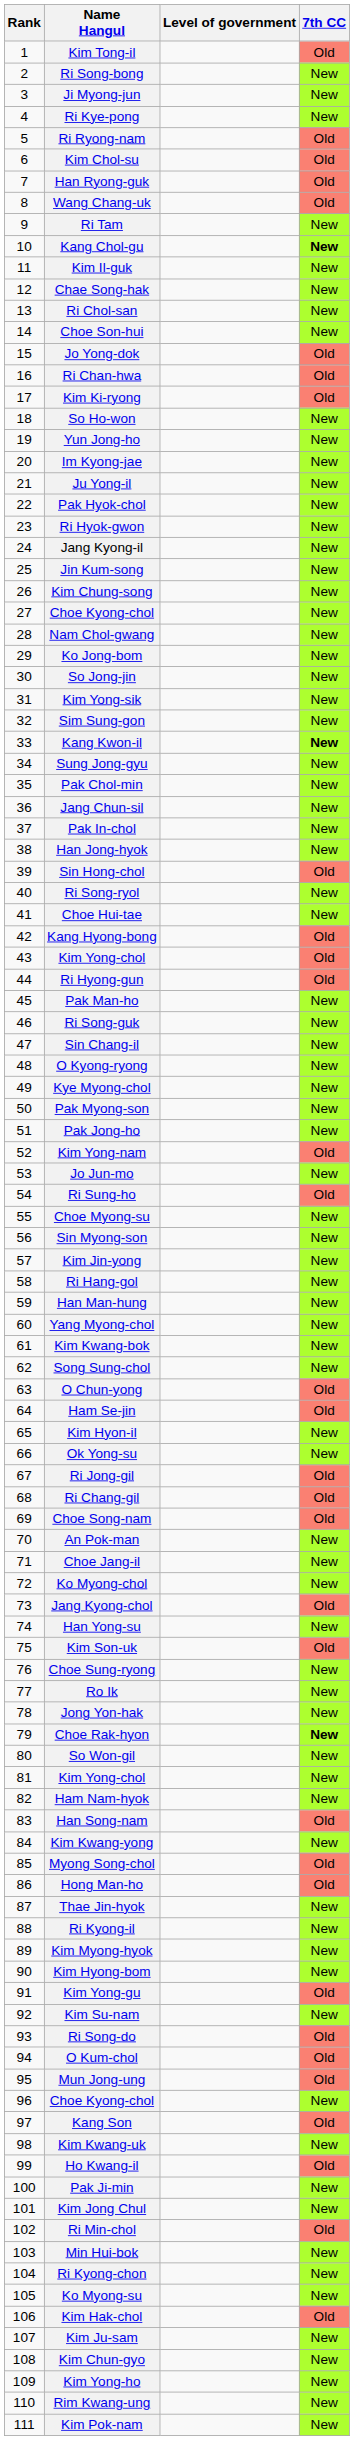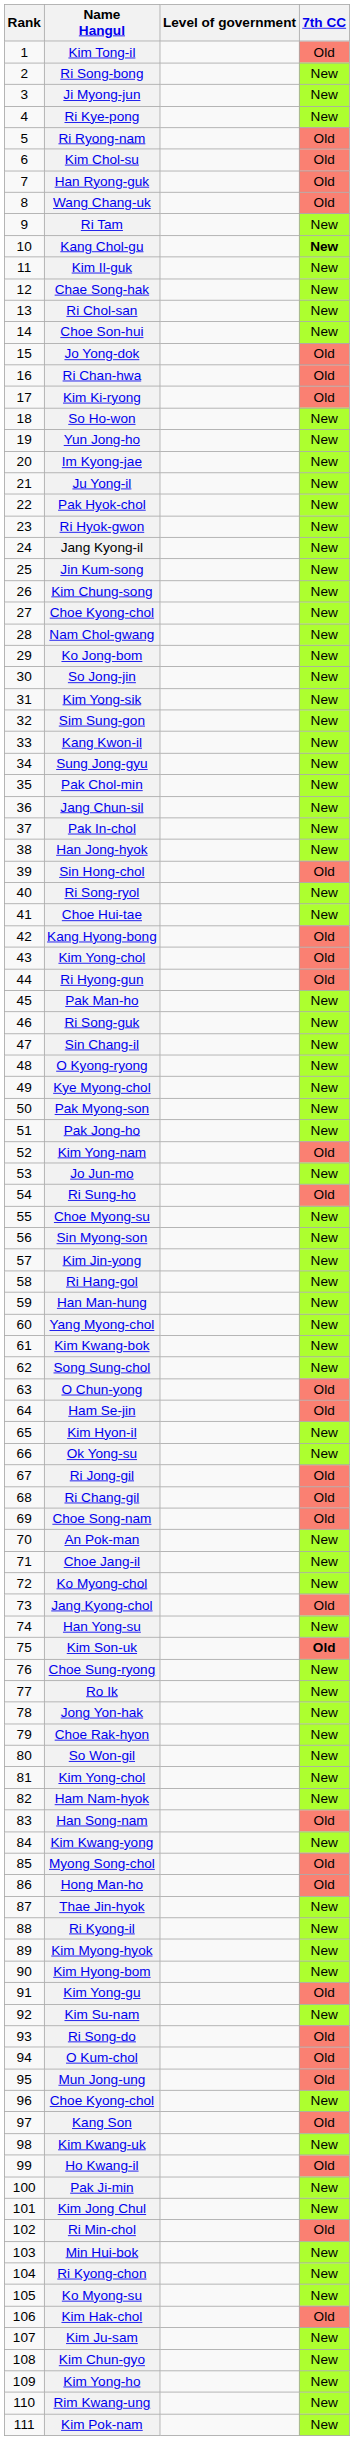(324, 742) bold -> (324, 742) normal
(324, 1648) normal -> (324, 1648) bold
(324, 1734) bold -> (324, 1734) normal
